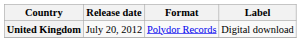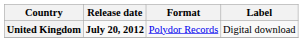(114, 29) normal -> (115, 29) bold
